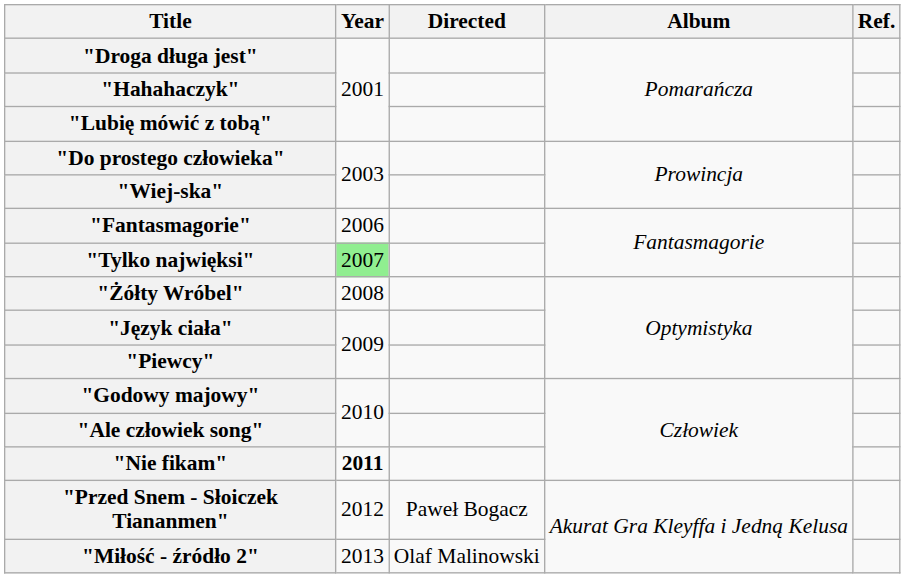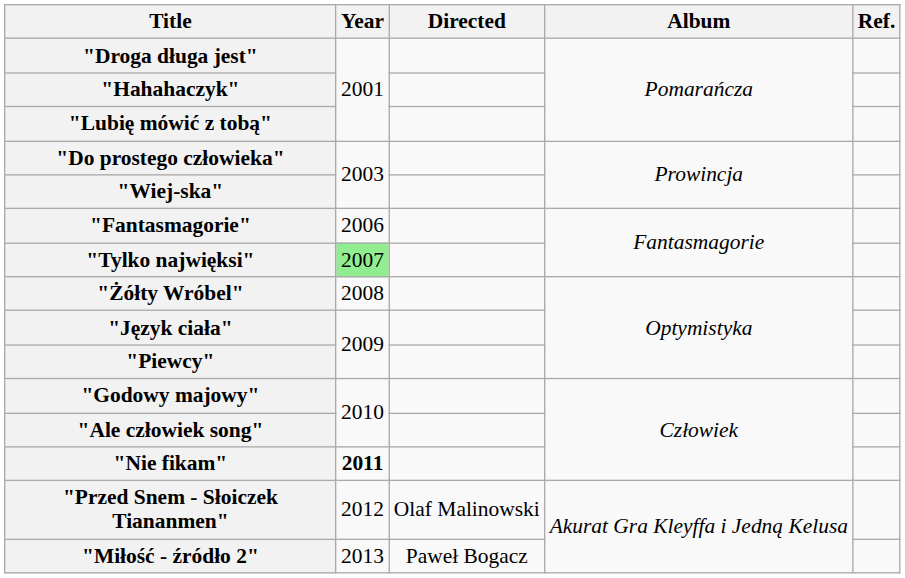(467, 509) Paweł Bogacz -> (467, 509) Olaf Malinowski
(467, 555) Olaf Malinowski -> (467, 555) Paweł Bogacz
